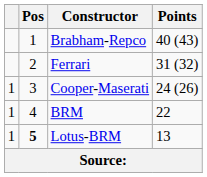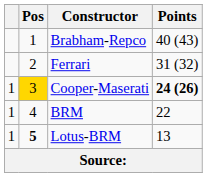(33, 88) no background -> (33, 88) gold background
(177, 88) normal -> (177, 88) bold
